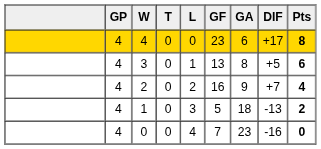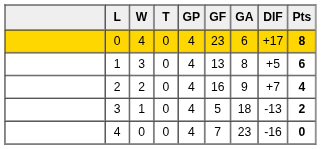columns swapped: (118, 17) <-> (193, 17)
